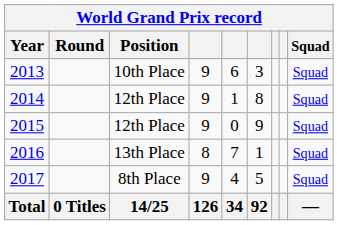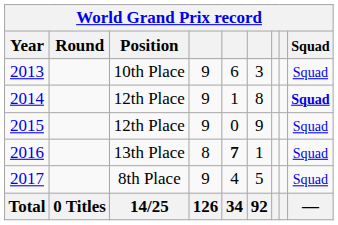(310, 99) normal -> (310, 98) bold
(234, 152) normal -> (234, 152) bold
